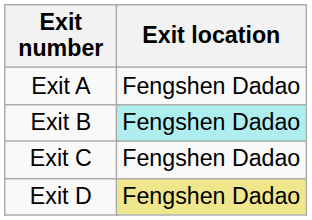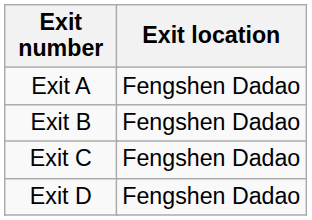(211, 122) paleturquoise background -> (211, 122) no background
(211, 196) khaki background -> (211, 196) no background
